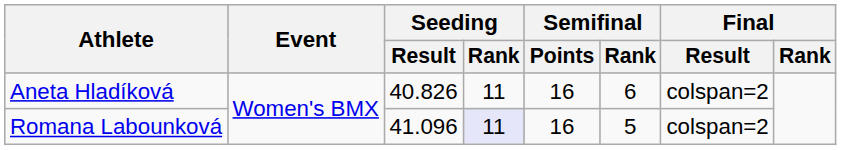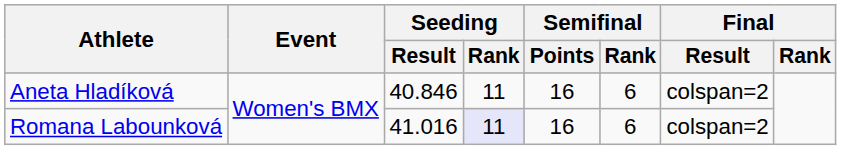(424, 91) 40.826 -> (424, 91) 40.846
(424, 127) 41.096 -> (424, 127) 41.016
(630, 127) 5 -> (630, 127) 6
